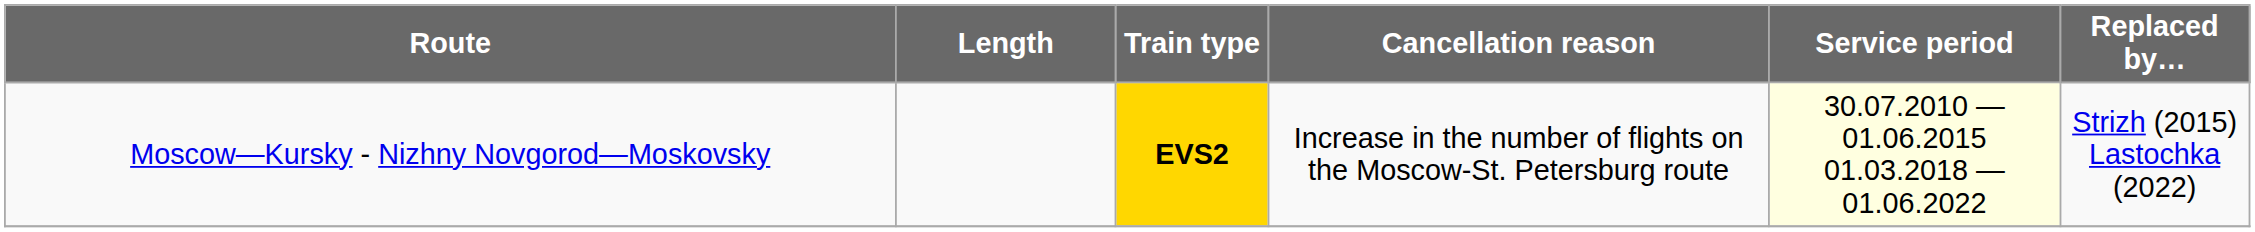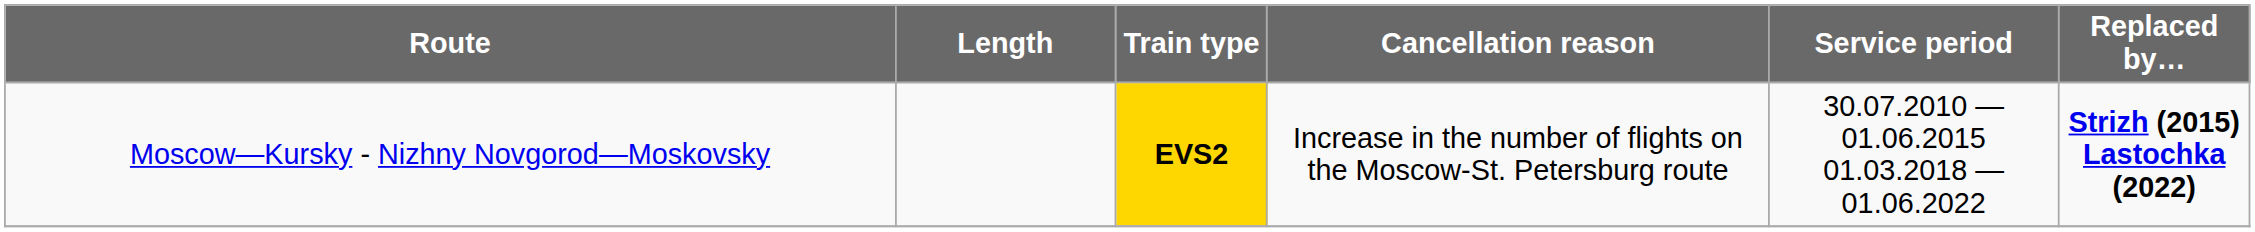(1914, 154) lightyellow background -> (1914, 154) no background
(2155, 154) normal -> (2154, 154) bold
